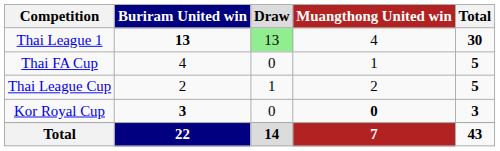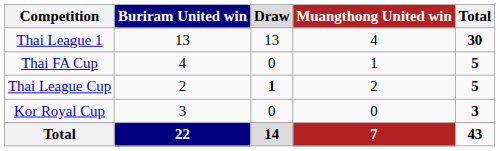(183, 39) bold -> (183, 39) normal
(272, 39) lightgreen background -> (272, 39) no background
(272, 87) normal -> (272, 87) bold
(183, 110) bold -> (183, 110) normal
(374, 110) bold -> (374, 110) normal
